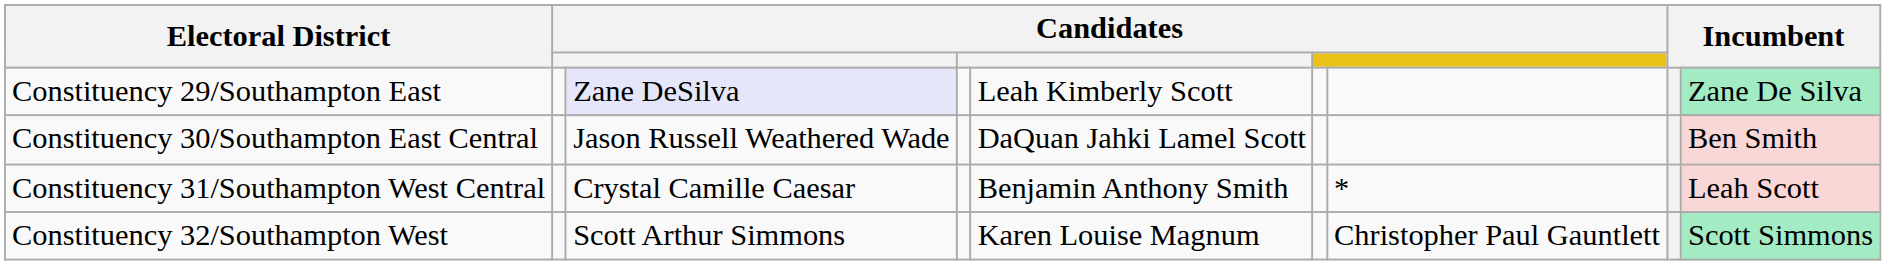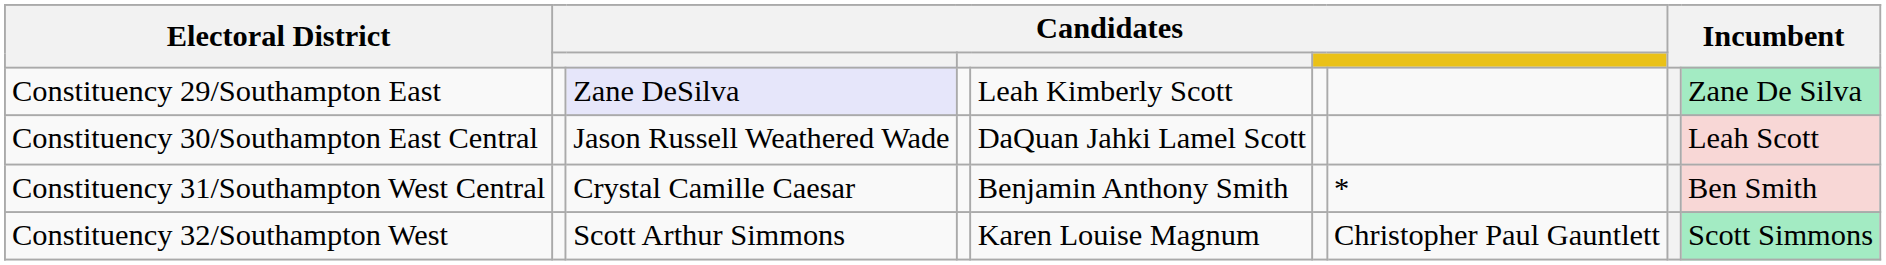(1753, 139) Ben Smith -> (1753, 139) Leah Scott
(1753, 187) Leah Scott -> (1753, 187) Ben Smith
